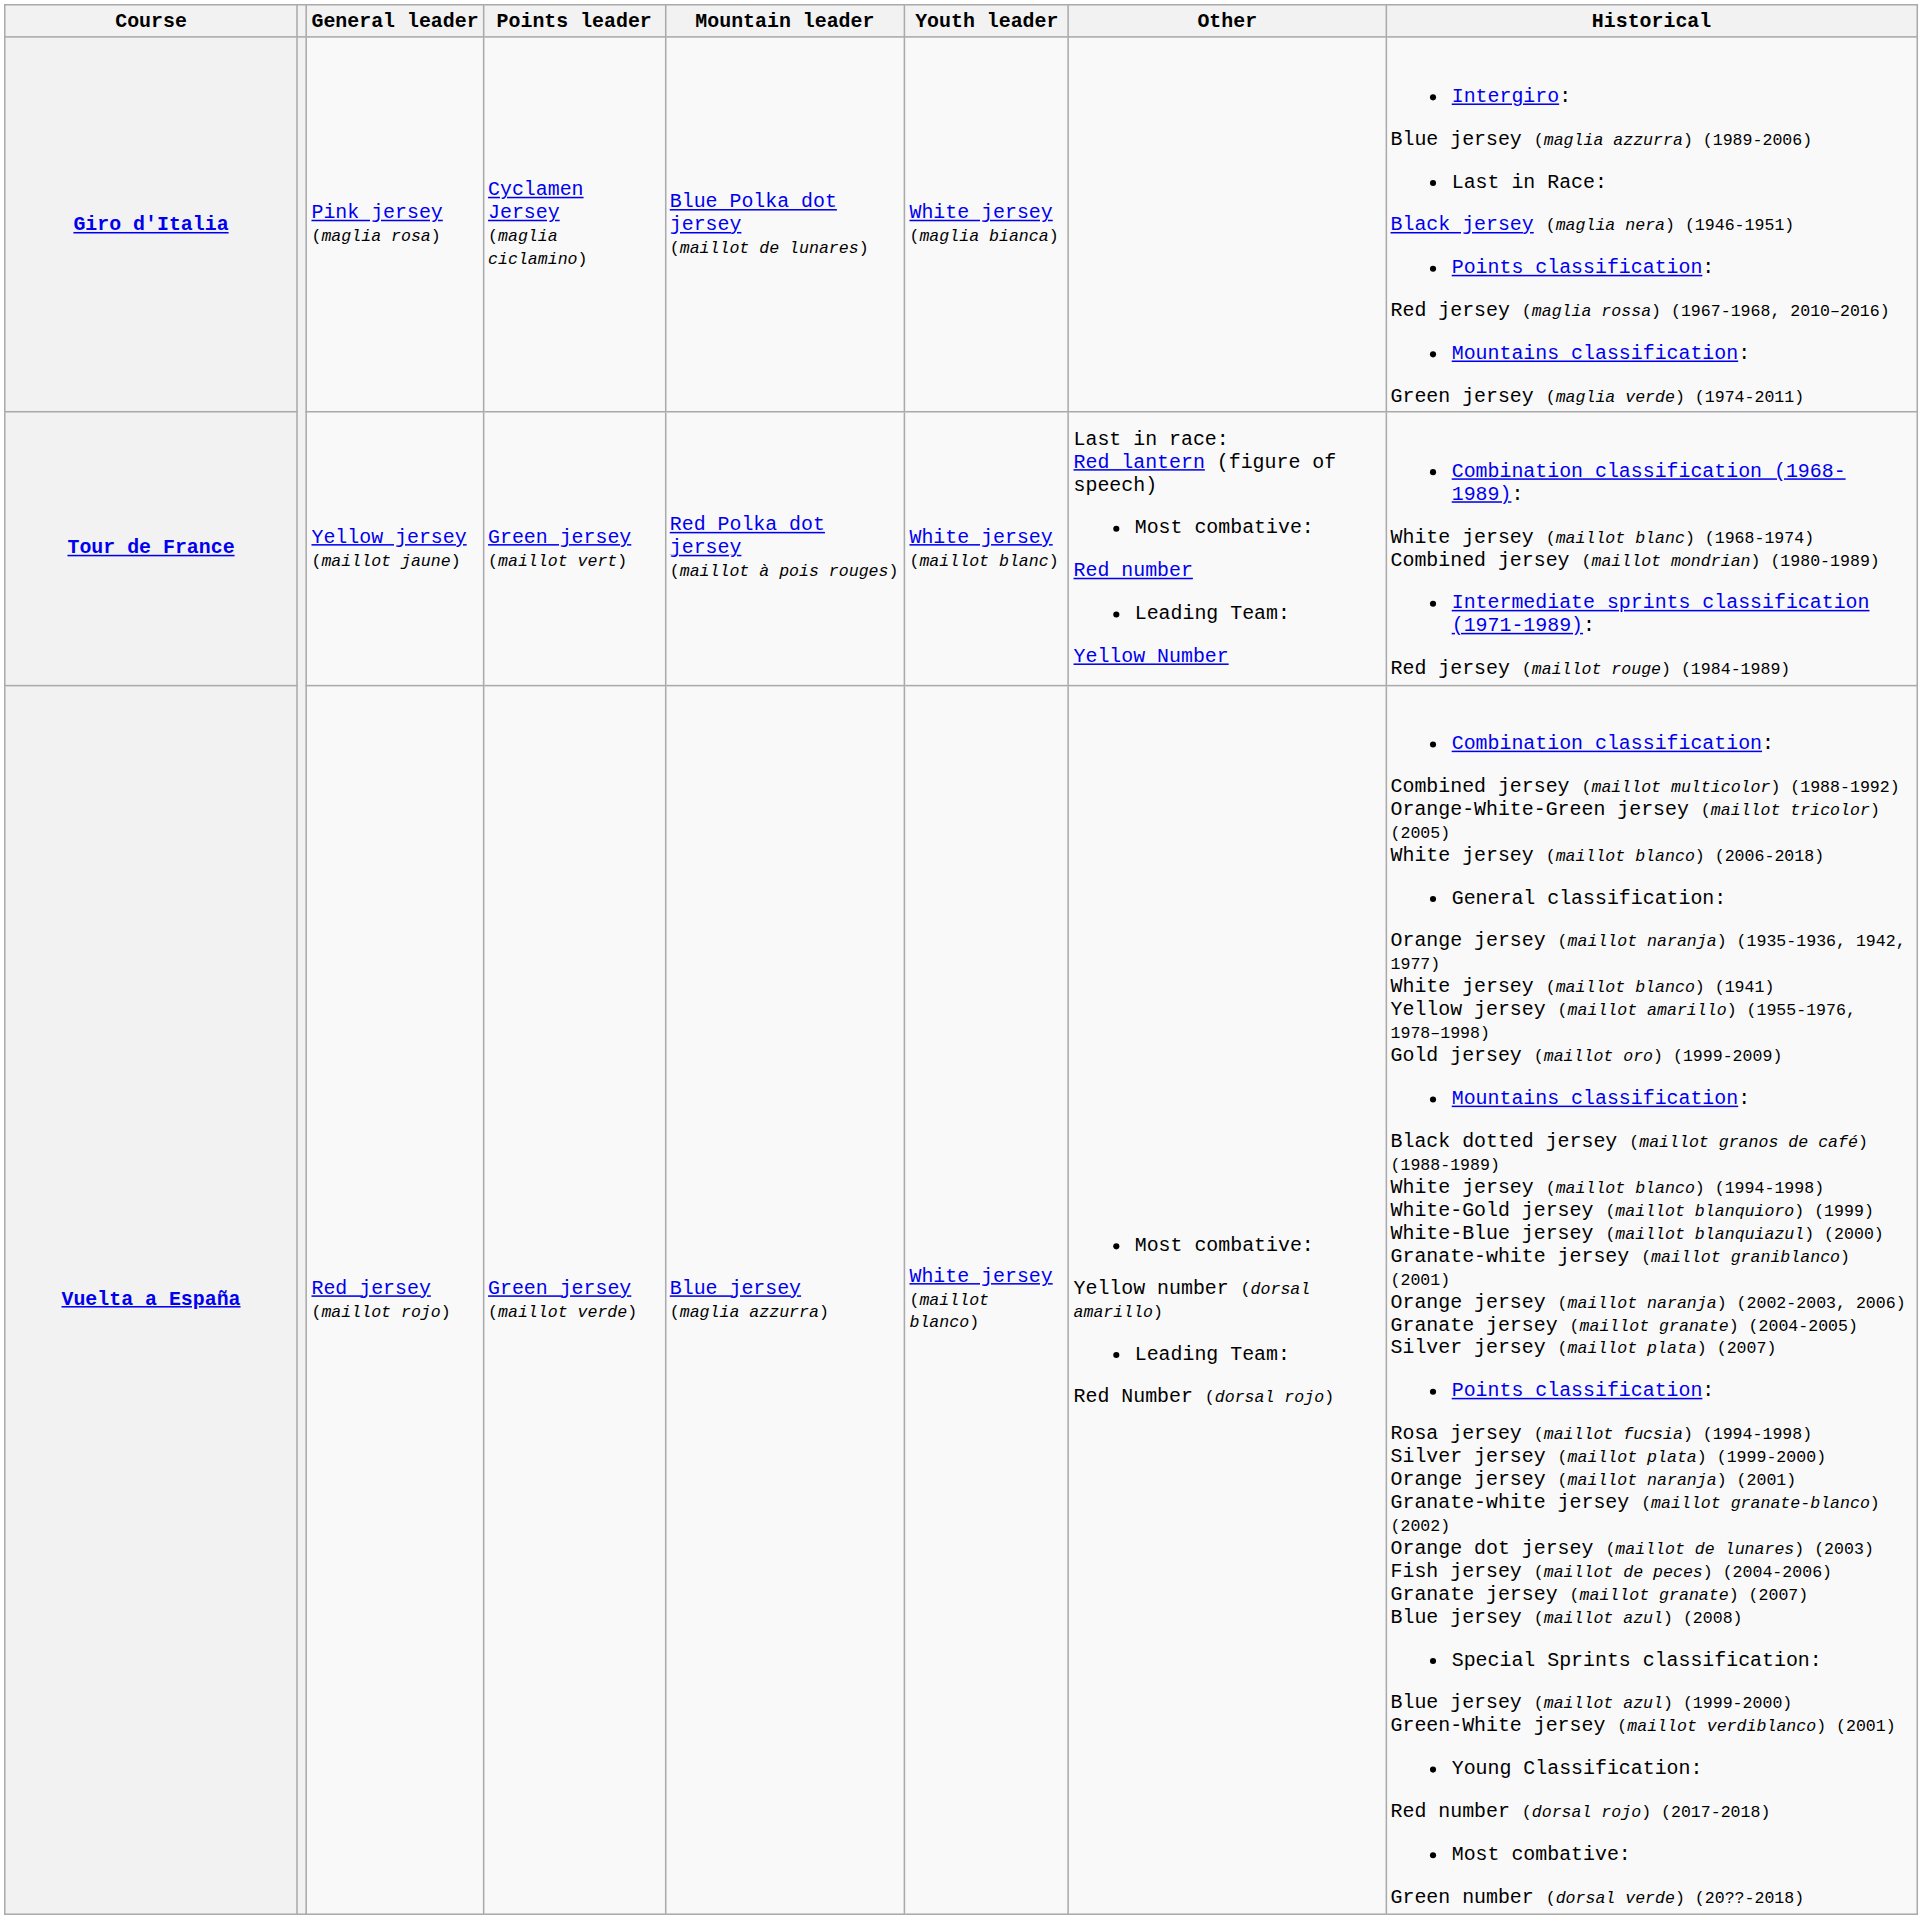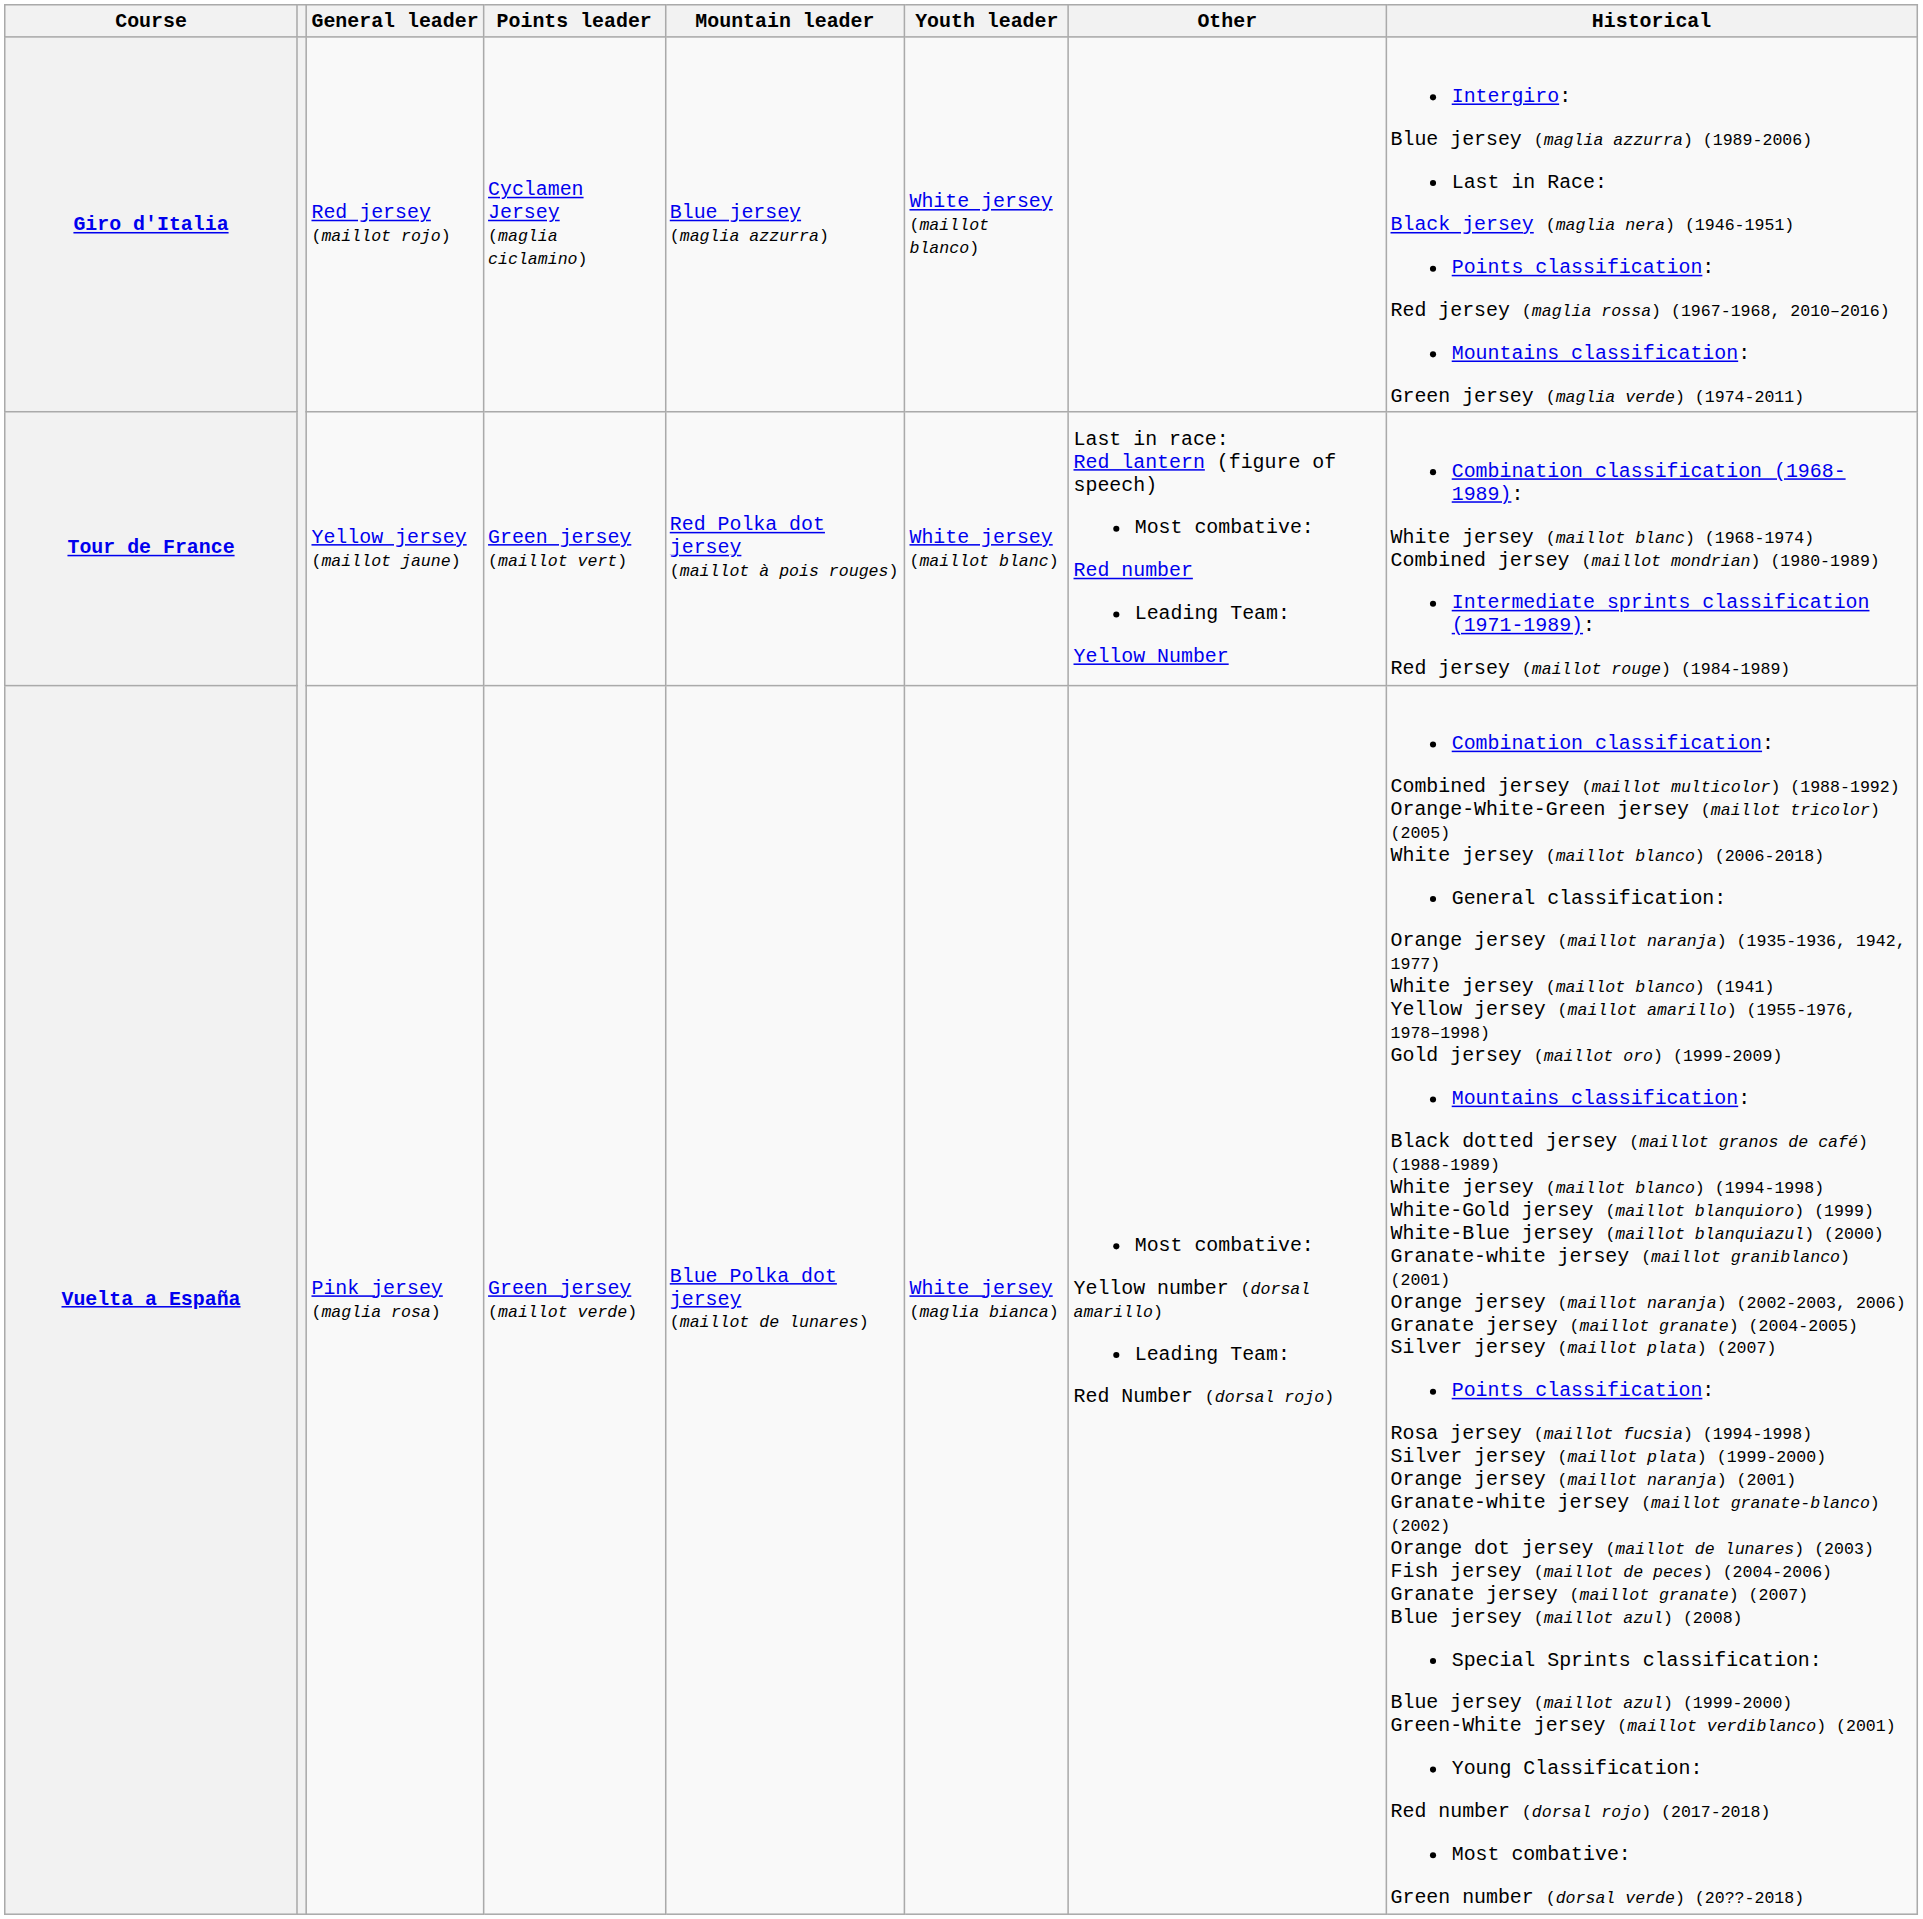(395, 225) Pink jersey (maglia rosa) -> (395, 225) Red jersey (maillot rojo)
(785, 225) Blue Polka dot jersey (maillot de lunares) -> (785, 225) Blue jersey (maglia azzurra)
(987, 225) White jersey (maglia bianca) -> (987, 225) White jersey (maillot blanco)
(395, 1299) Red jersey (maillot rojo) -> (395, 1299) Pink jersey (maglia rosa)
(785, 1299) Blue jersey (maglia azzurra) -> (785, 1299) Blue Polka dot jersey (maillot de lunares)
(987, 1299) White jersey (maillot blanco) -> (987, 1299) White jersey (maglia bianca)
